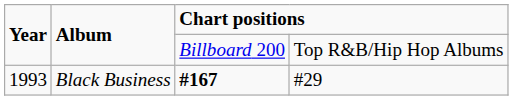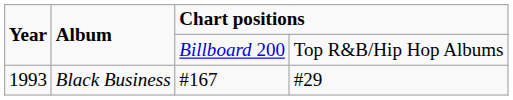(198, 79) bold -> (198, 79) normal
